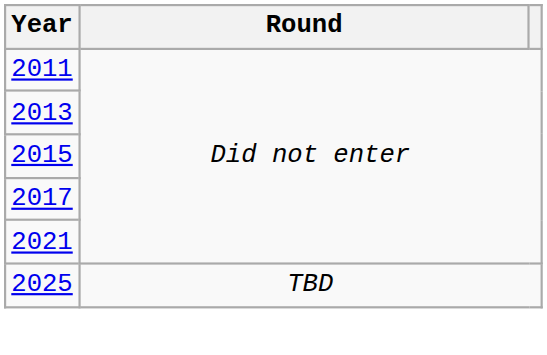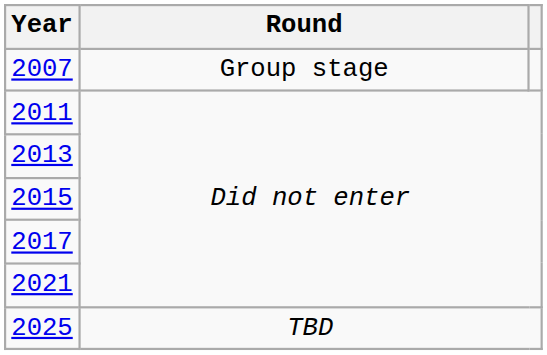+ row: (42, 69)
